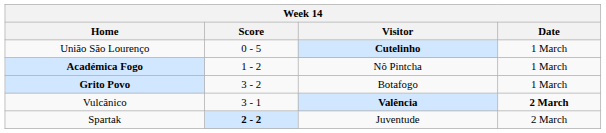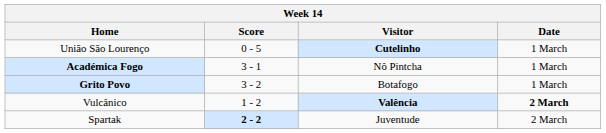(251, 66) 1 - 2 -> (251, 66) 3 - 1
(251, 102) 3 - 1 -> (251, 102) 1 - 2
